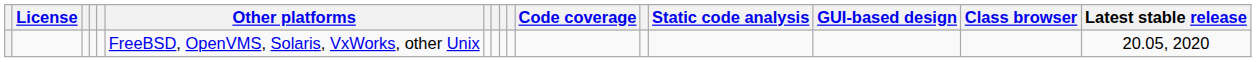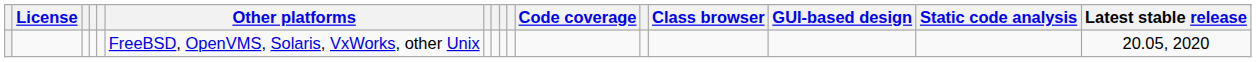columns swapped: (731, 17) <-> (1021, 17)
